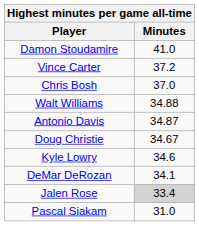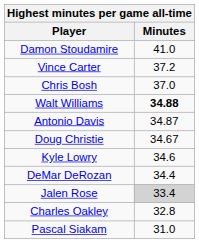(164, 103) normal -> (164, 103) bold
(164, 175) 34.1 -> (164, 175) 34.4
+ row: (69, 211)
